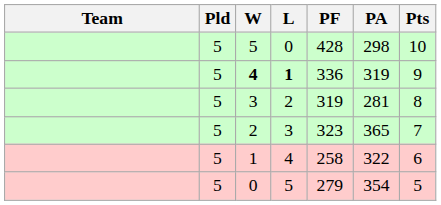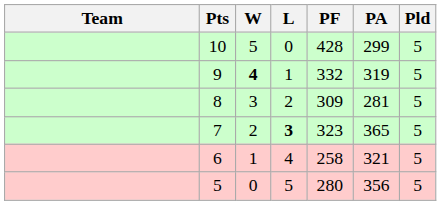columns swapped: (217, 18) <-> (418, 18)
(376, 46) 298 -> (376, 46) 299
(289, 74) bold -> (289, 74) normal
(330, 74) 336 -> (330, 74) 332
(330, 102) 319 -> (330, 102) 309
(289, 130) normal -> (289, 130) bold
(376, 158) 322 -> (376, 158) 321
(330, 185) 279 -> (330, 185) 280
(376, 185) 354 -> (376, 185) 356
